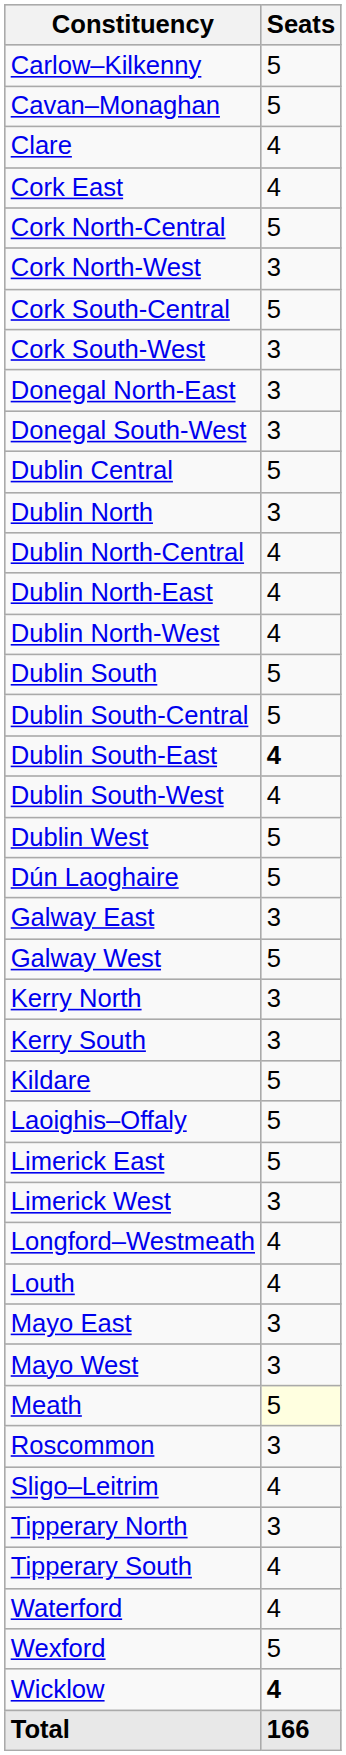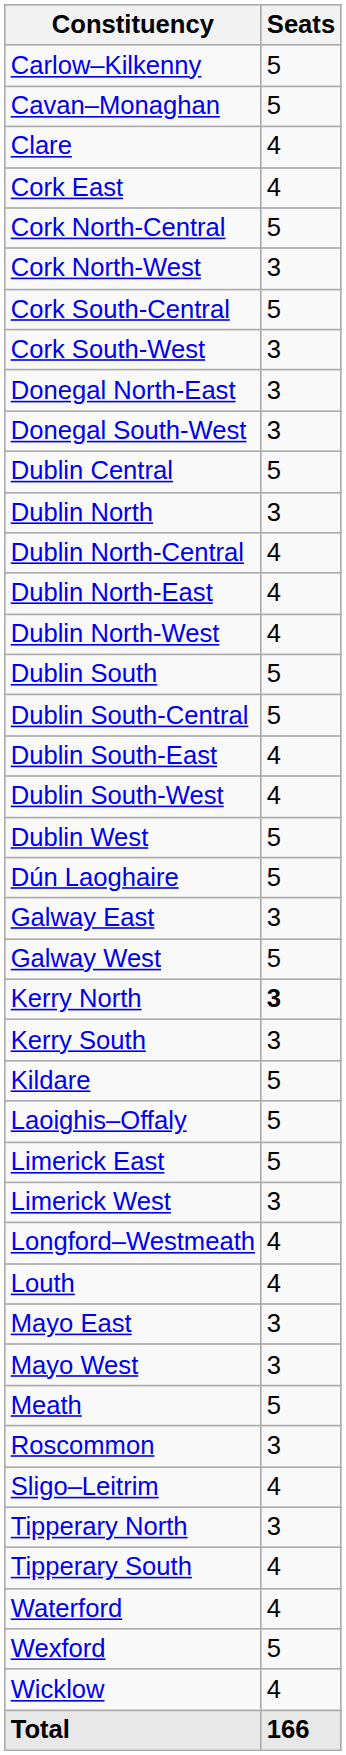(274, 755) bold -> (274, 755) normal
(274, 999) normal -> (274, 999) bold
(274, 1405) lightyellow background -> (274, 1405) no background
(274, 1689) bold -> (274, 1689) normal
